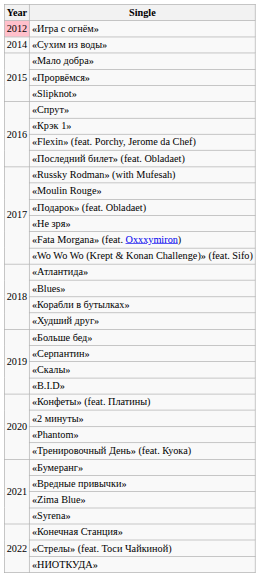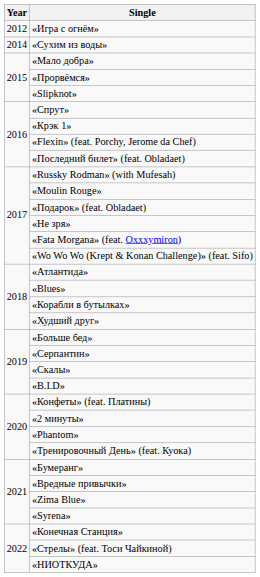(17, 28) pink background -> (17, 28) no background
